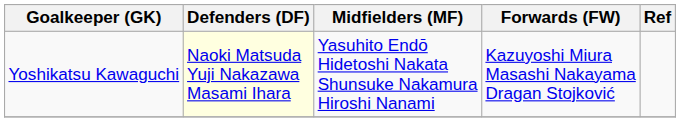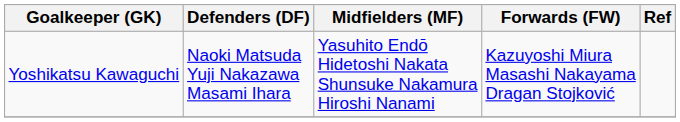(244, 74) lightyellow background -> (244, 74) no background
